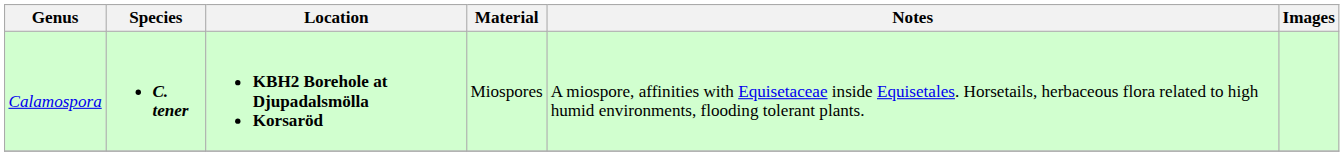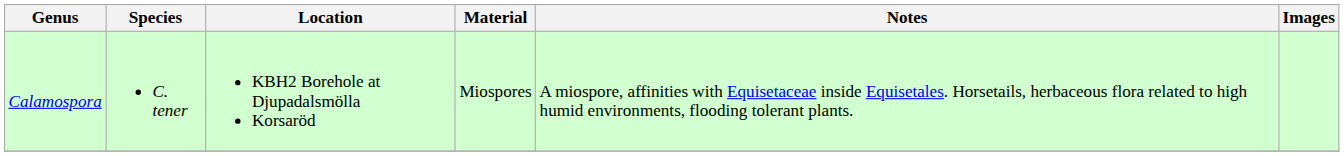(156, 101) bold -> (155, 101) normal
(336, 101) bold -> (330, 101) normal
